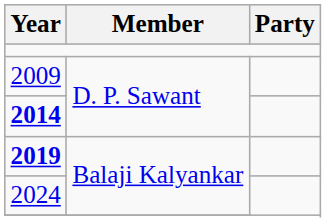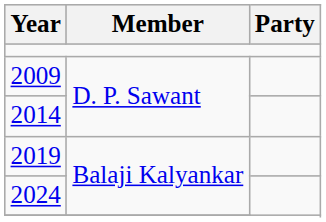(36, 115) bold -> (36, 115) normal
(36, 155) bold -> (36, 155) normal
